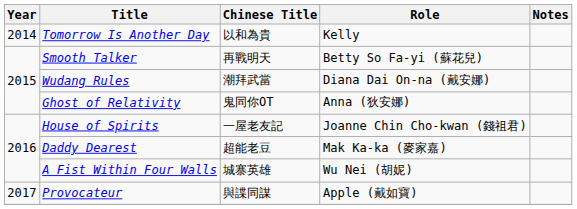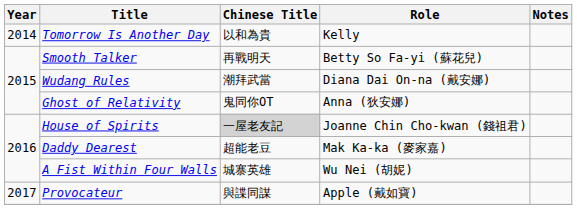(253, 125) no background -> (253, 125) lightgrey background
